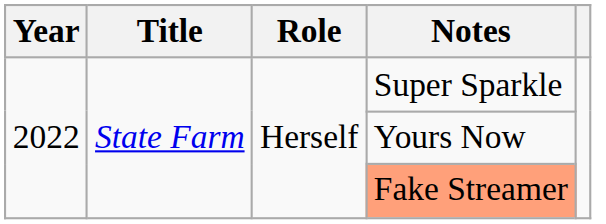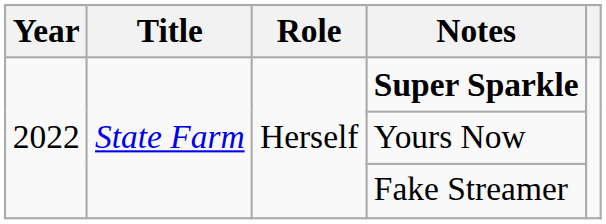(468, 84) normal -> (476, 84) bold
(471, 190) lightsalmon background -> (471, 190) no background
